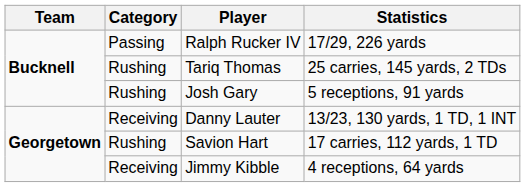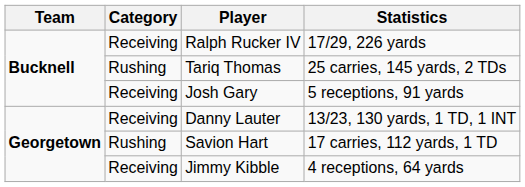(136, 43) Passing -> (143, 43) Receiving
(137, 93) Rushing -> (143, 93) Receiving
